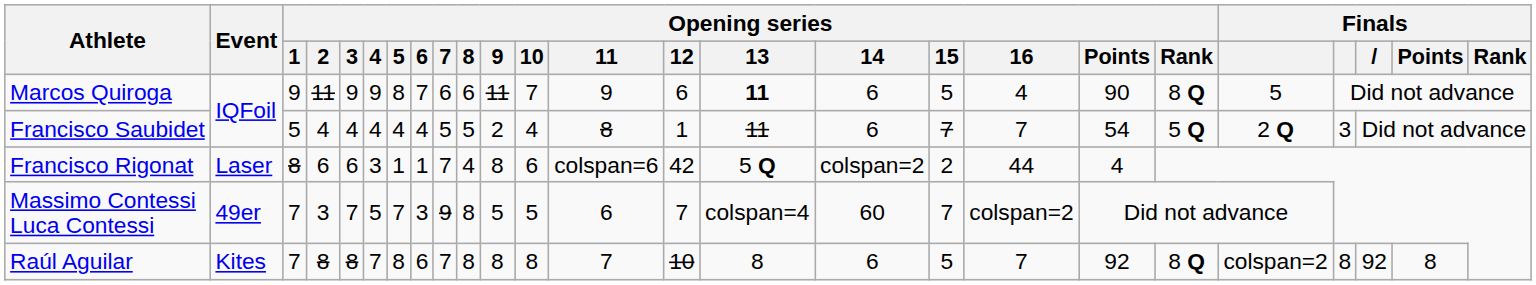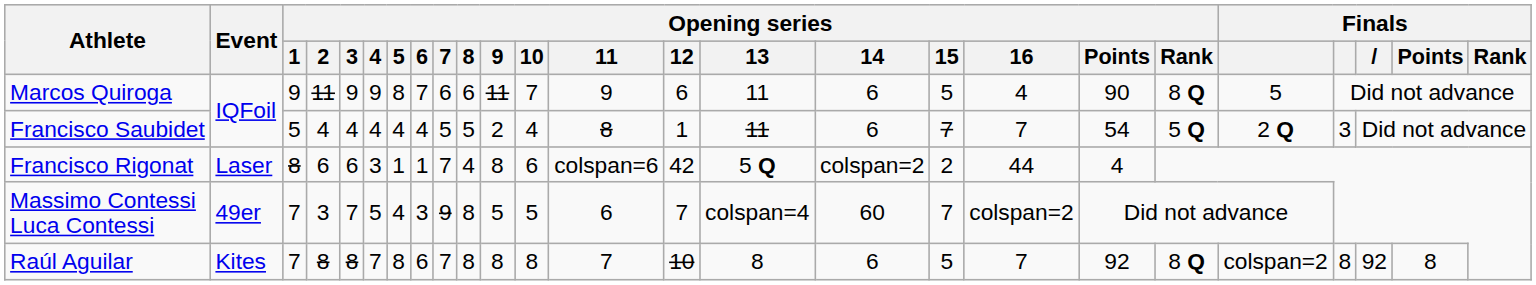(757, 93) bold -> (757, 93) normal
(399, 213) 7 -> (399, 213) 4
